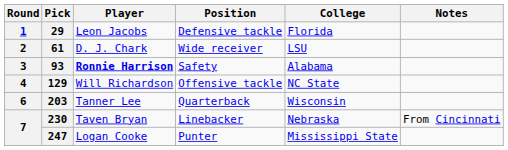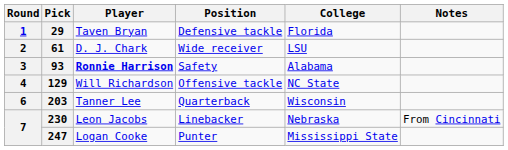(111, 31) Leon Jacobs -> (111, 31) Taven Bryan
(111, 119) Taven Bryan -> (111, 119) Leon Jacobs
